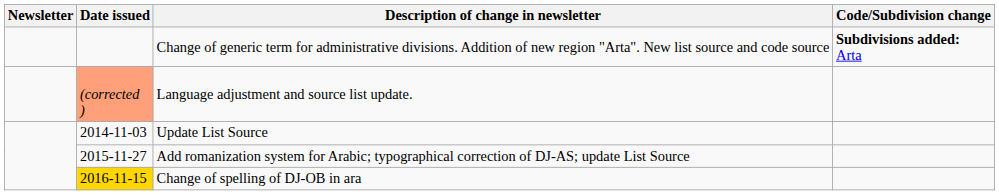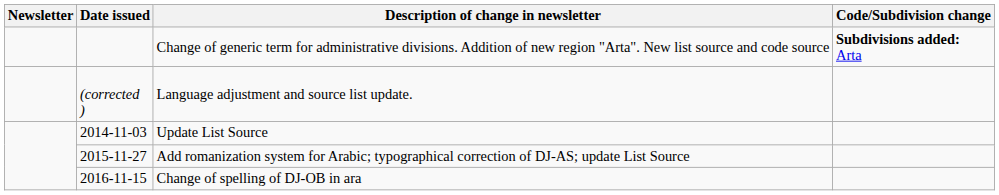(110, 102) lightsalmon background -> (110, 102) no background
(113, 178) gold background -> (113, 178) no background
